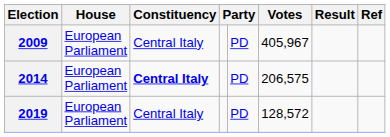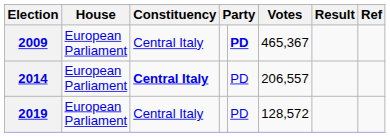(239, 43) normal -> (239, 43) bold
(285, 43) 405,967 -> (285, 43) 465,367
(285, 78) 206,575 -> (285, 78) 206,557
